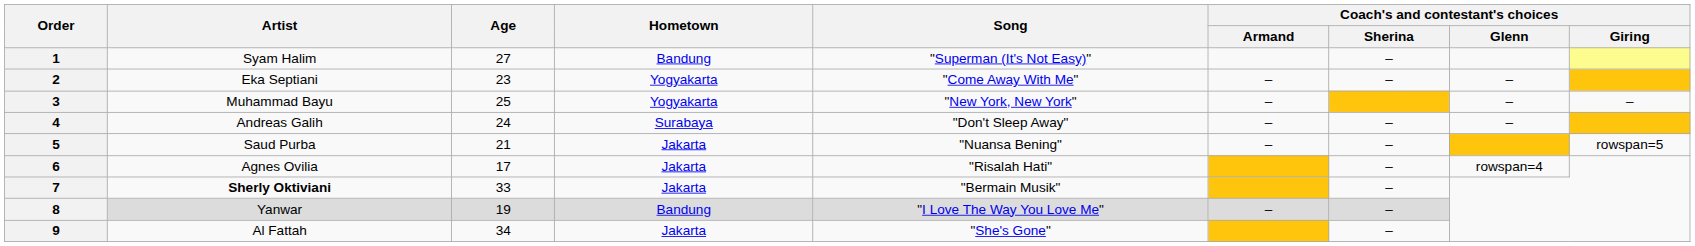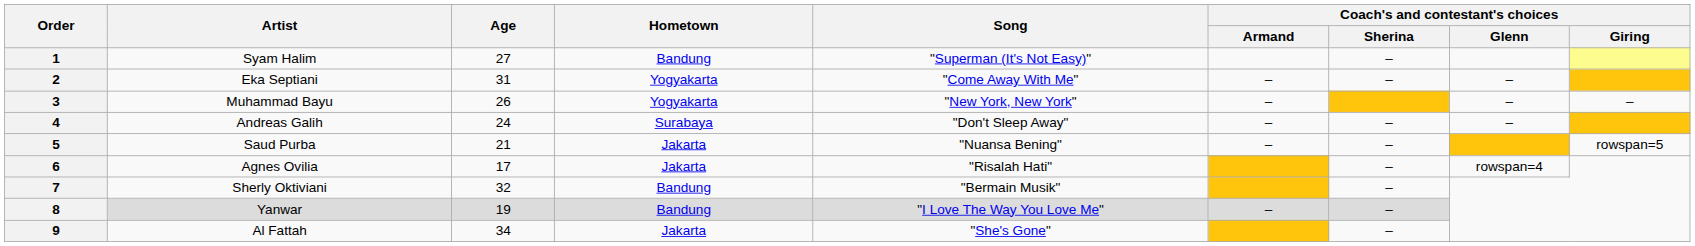(503, 79) 23 -> (503, 79) 31
(503, 101) 25 -> (503, 101) 26
(280, 187) bold -> (280, 187) normal
(503, 187) 33 -> (503, 187) 32
(684, 187) Jakarta -> (684, 187) Bandung
